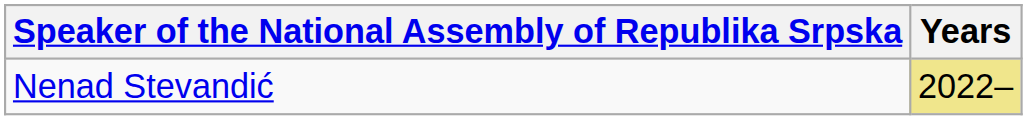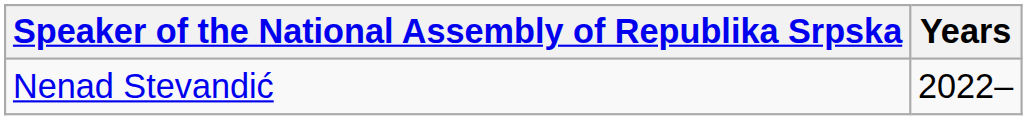(966, 85) khaki background -> (966, 85) no background
